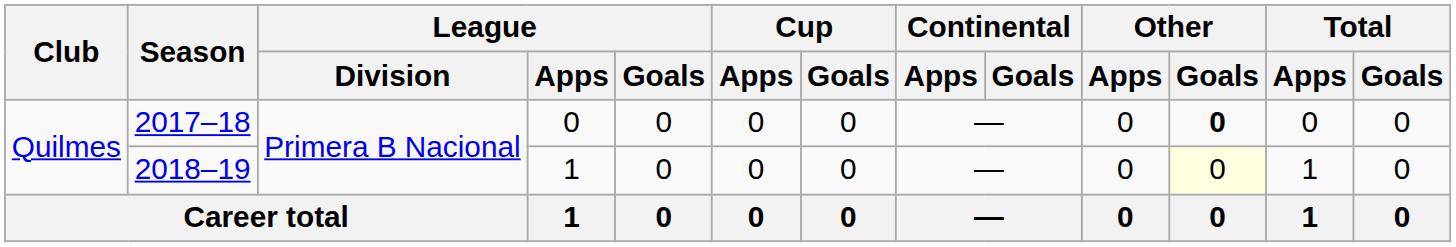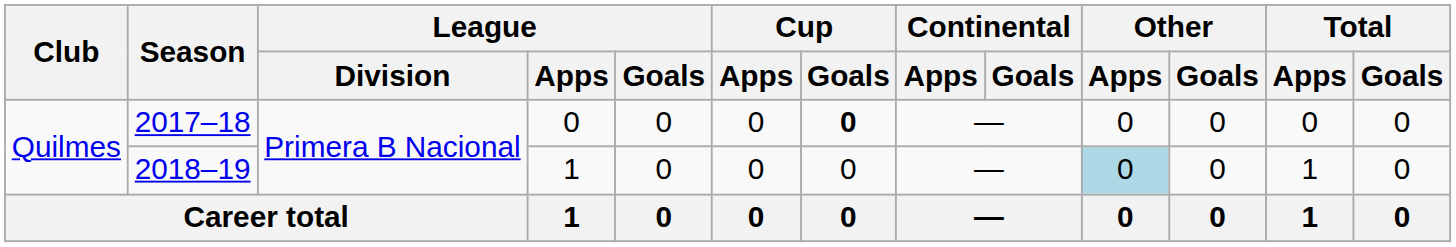(848, 122) normal -> (848, 122) bold
(1217, 122) bold -> (1217, 122) normal
(1125, 169) no background -> (1125, 169) lightblue background
(1217, 169) lightyellow background -> (1217, 169) no background
